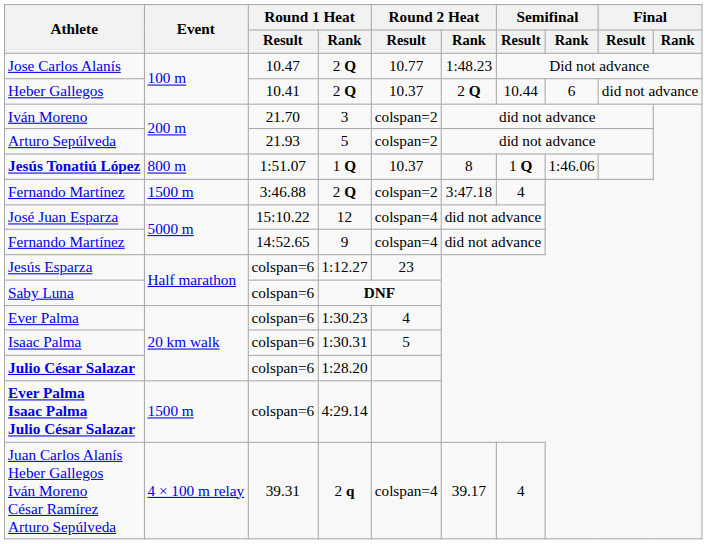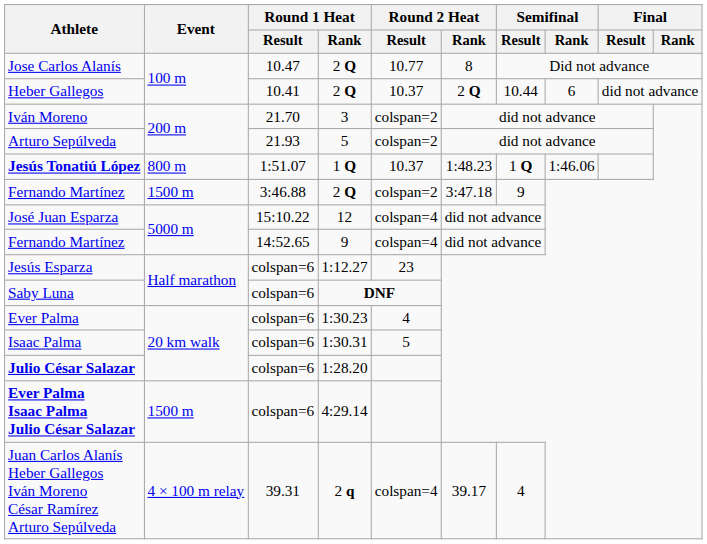(469, 66) 1:48.23 -> (469, 66) 8
(469, 167) 8 -> (469, 167) 1:48.23
(521, 192) 4 -> (521, 192) 9
